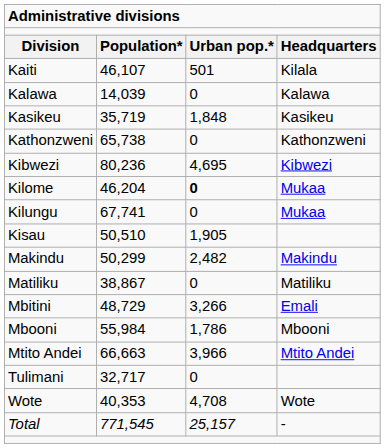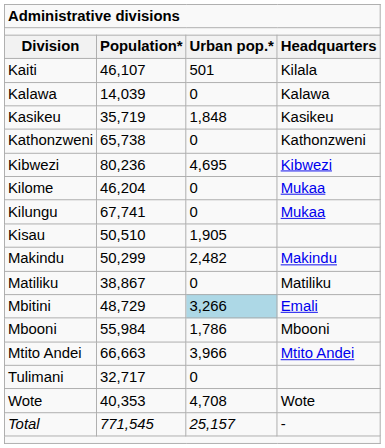(194, 188) bold -> (194, 188) normal
(208, 306) no background -> (208, 306) lightblue background
